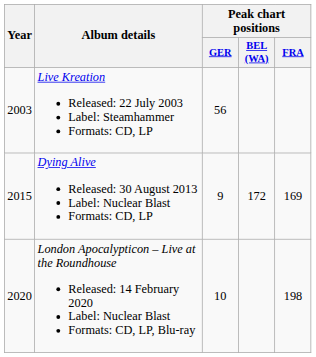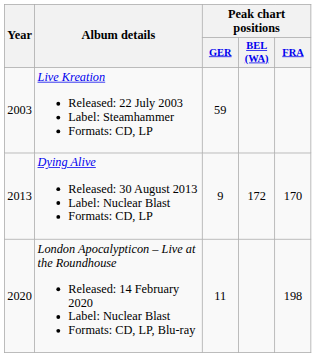(220, 110) 56 -> (220, 110) 59
(20, 196) 2015 -> (20, 196) 2013
(293, 196) 169 -> (293, 196) 170
(220, 295) 10 -> (220, 295) 11
